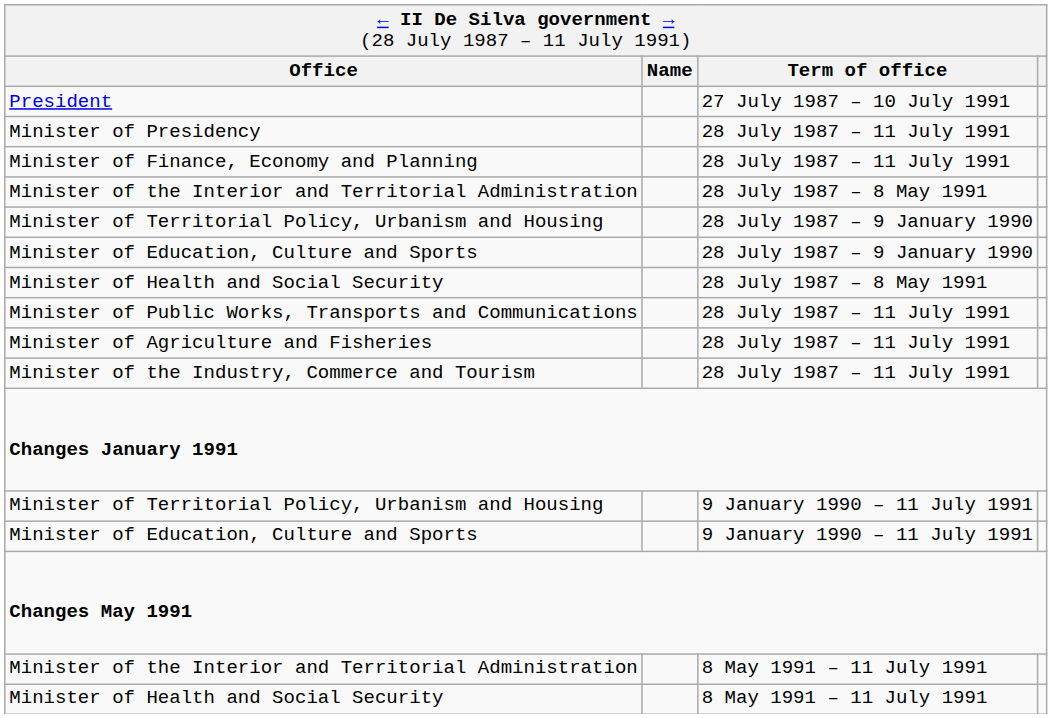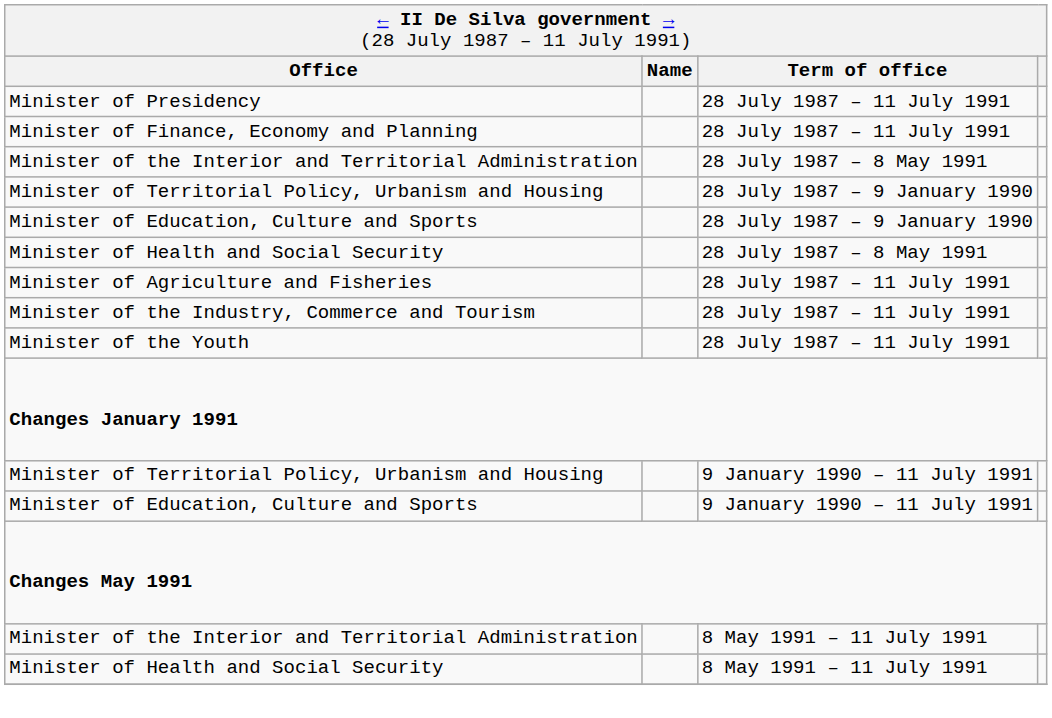- row: (61, 101)
- row: (324, 313)
+ row: (129, 343)
